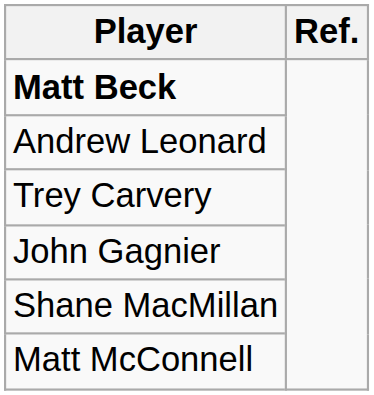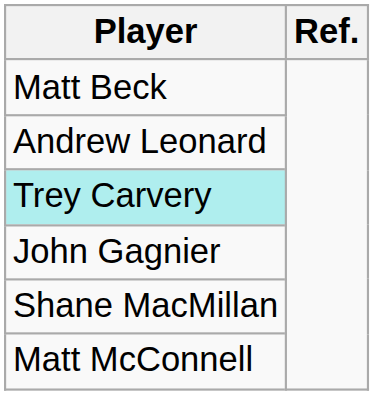(95, 86) bold -> (90, 86) normal
(112, 196) no background -> (112, 196) paleturquoise background
